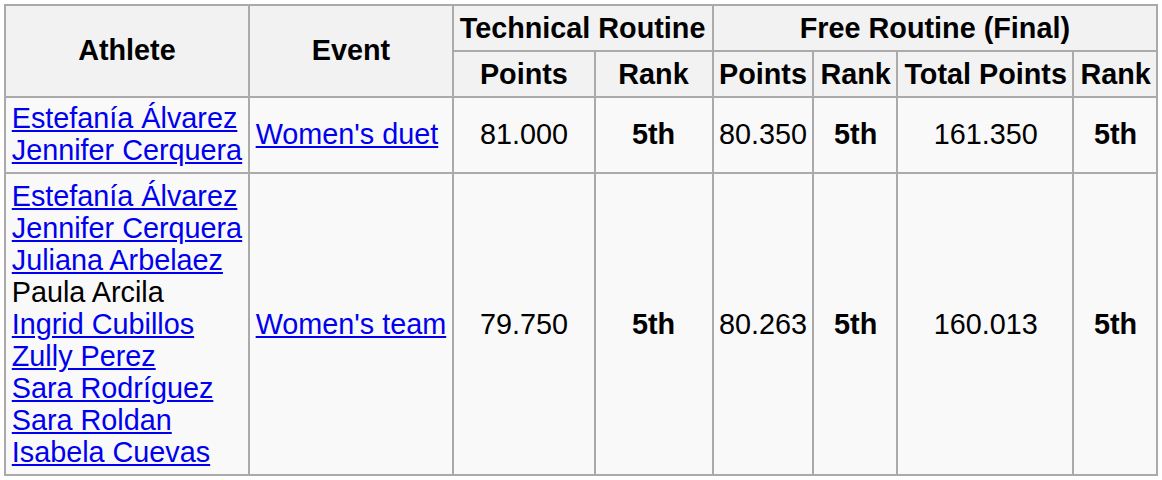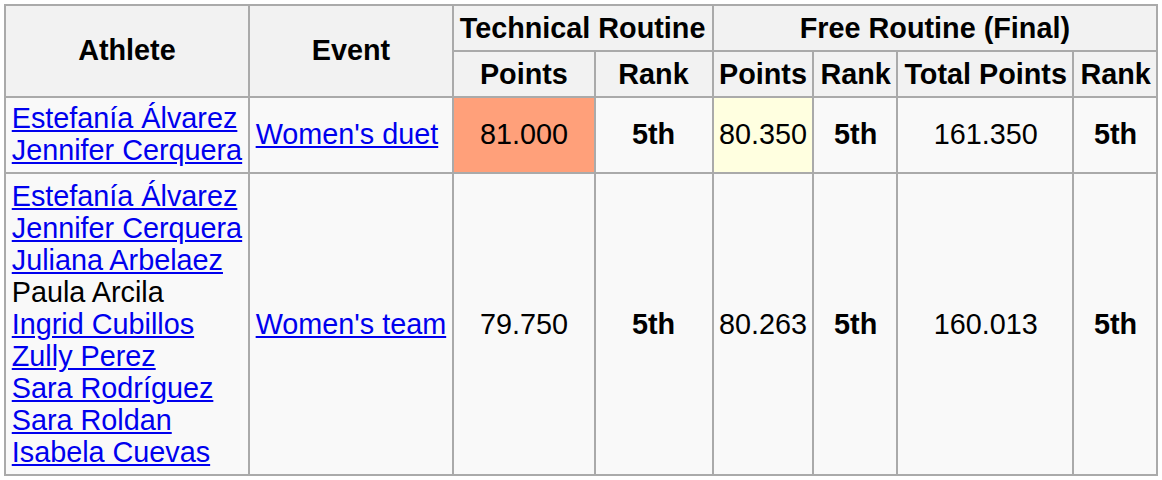(524, 135) no background -> (524, 135) lightsalmon background
(763, 135) no background -> (763, 135) lightyellow background
